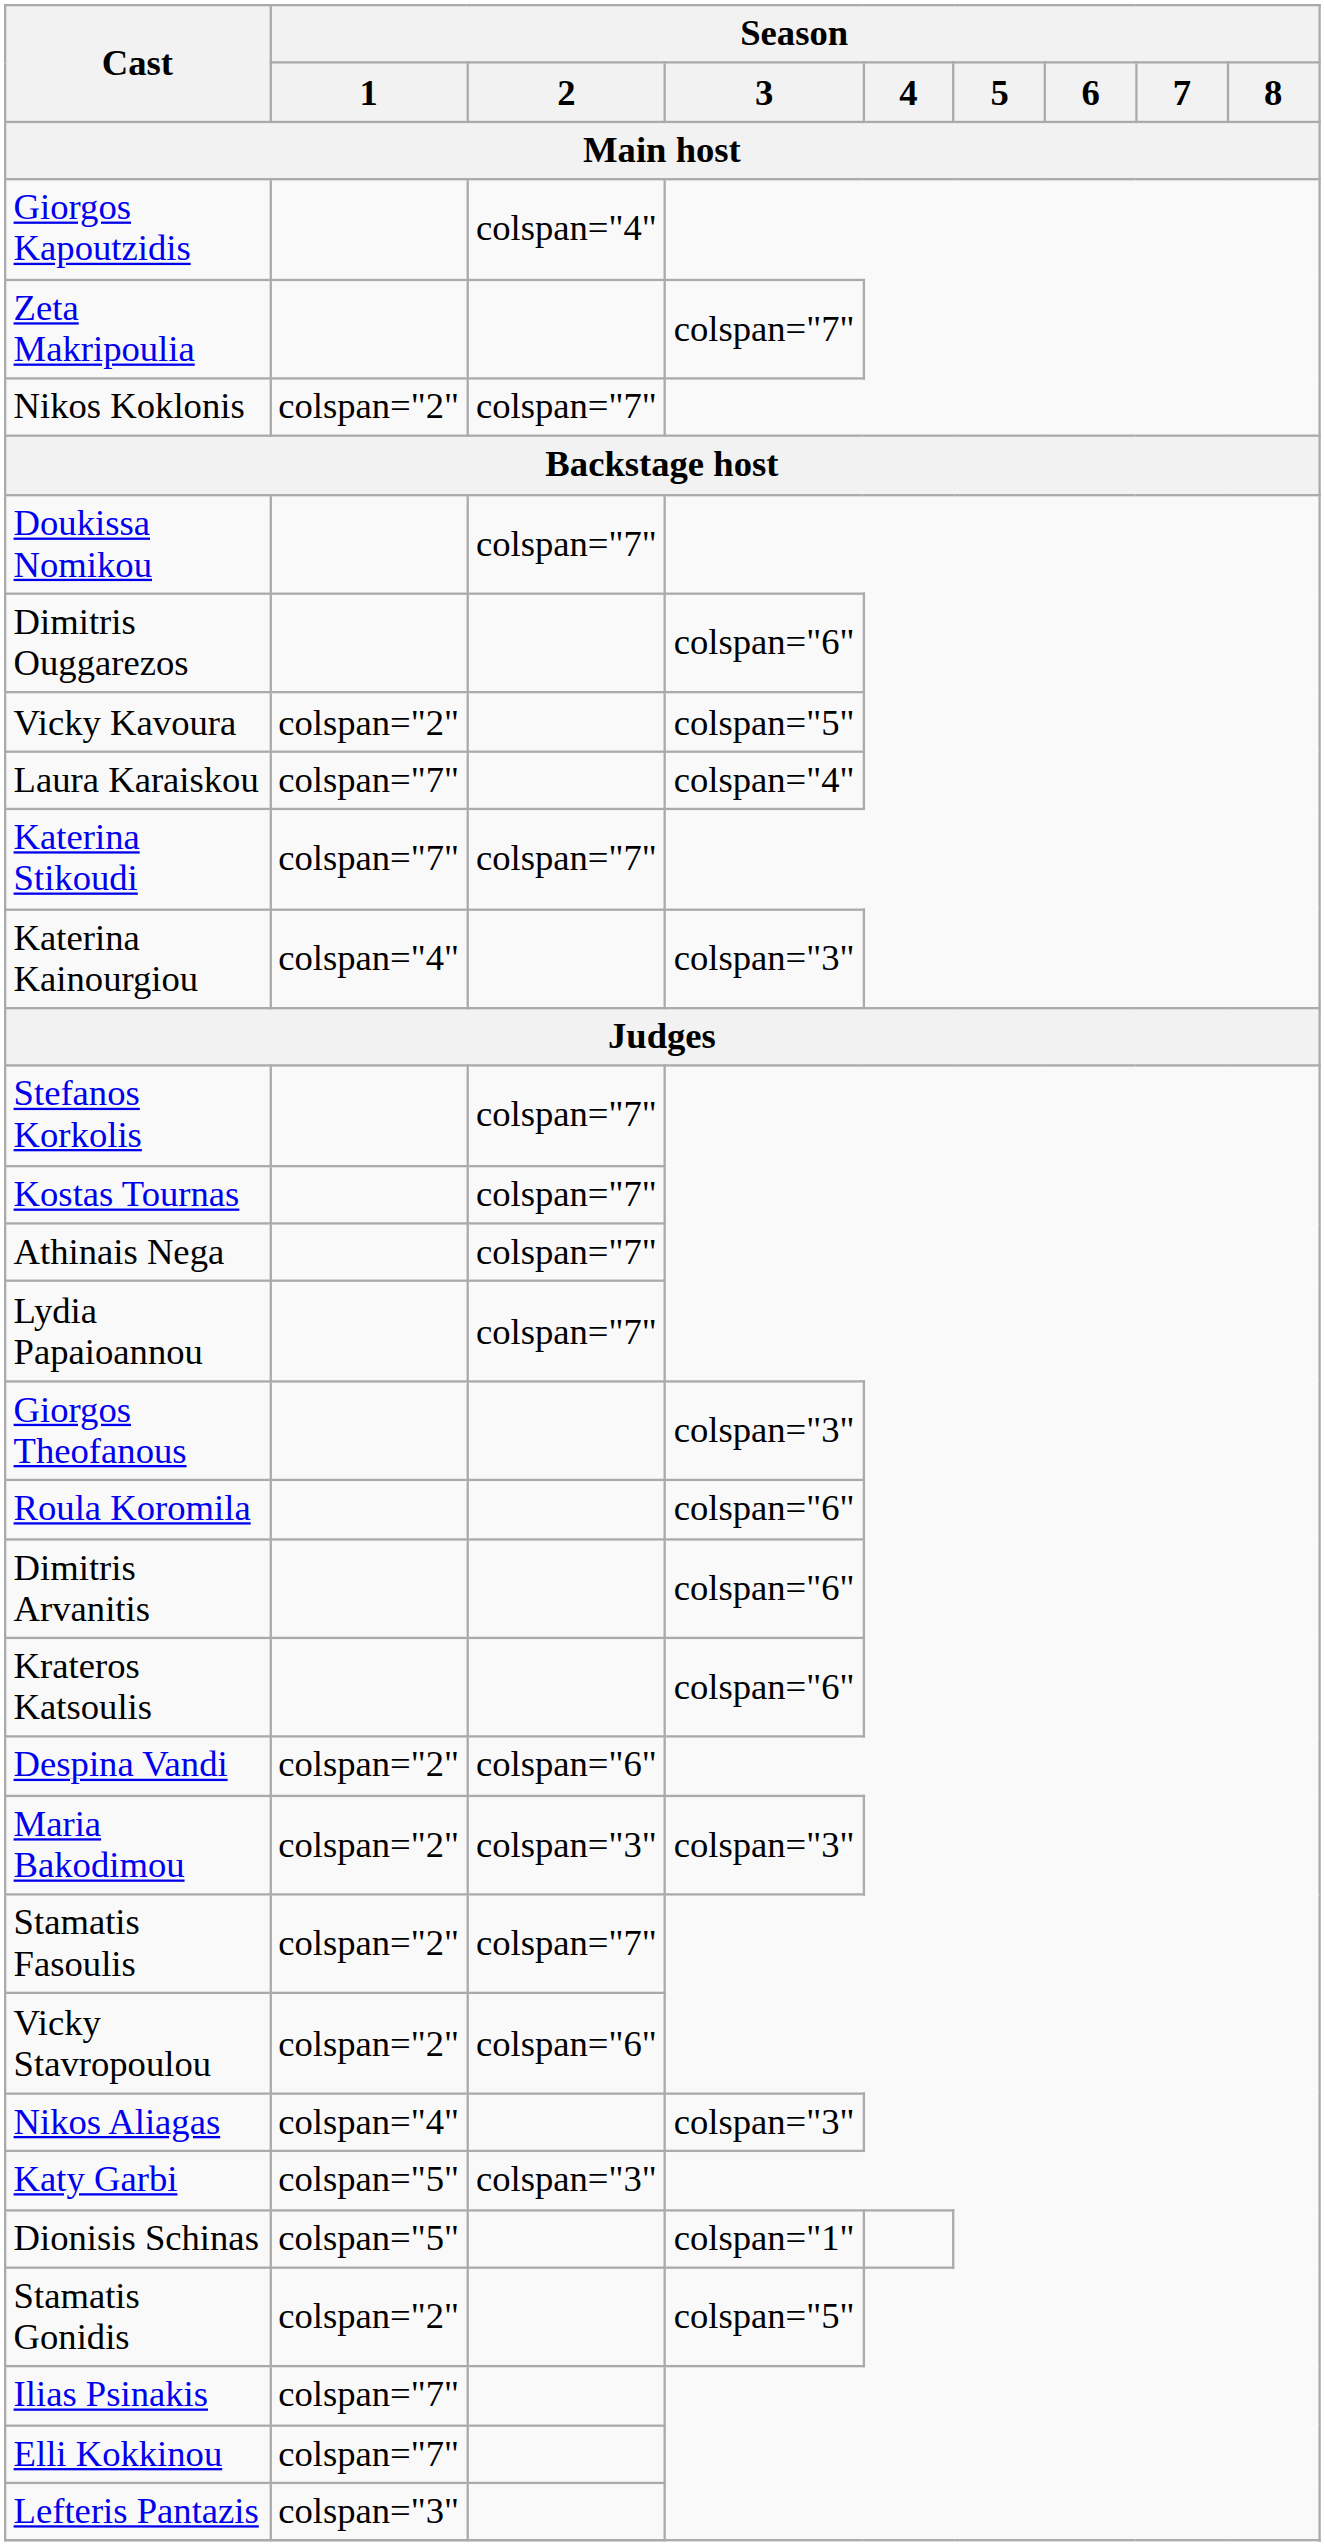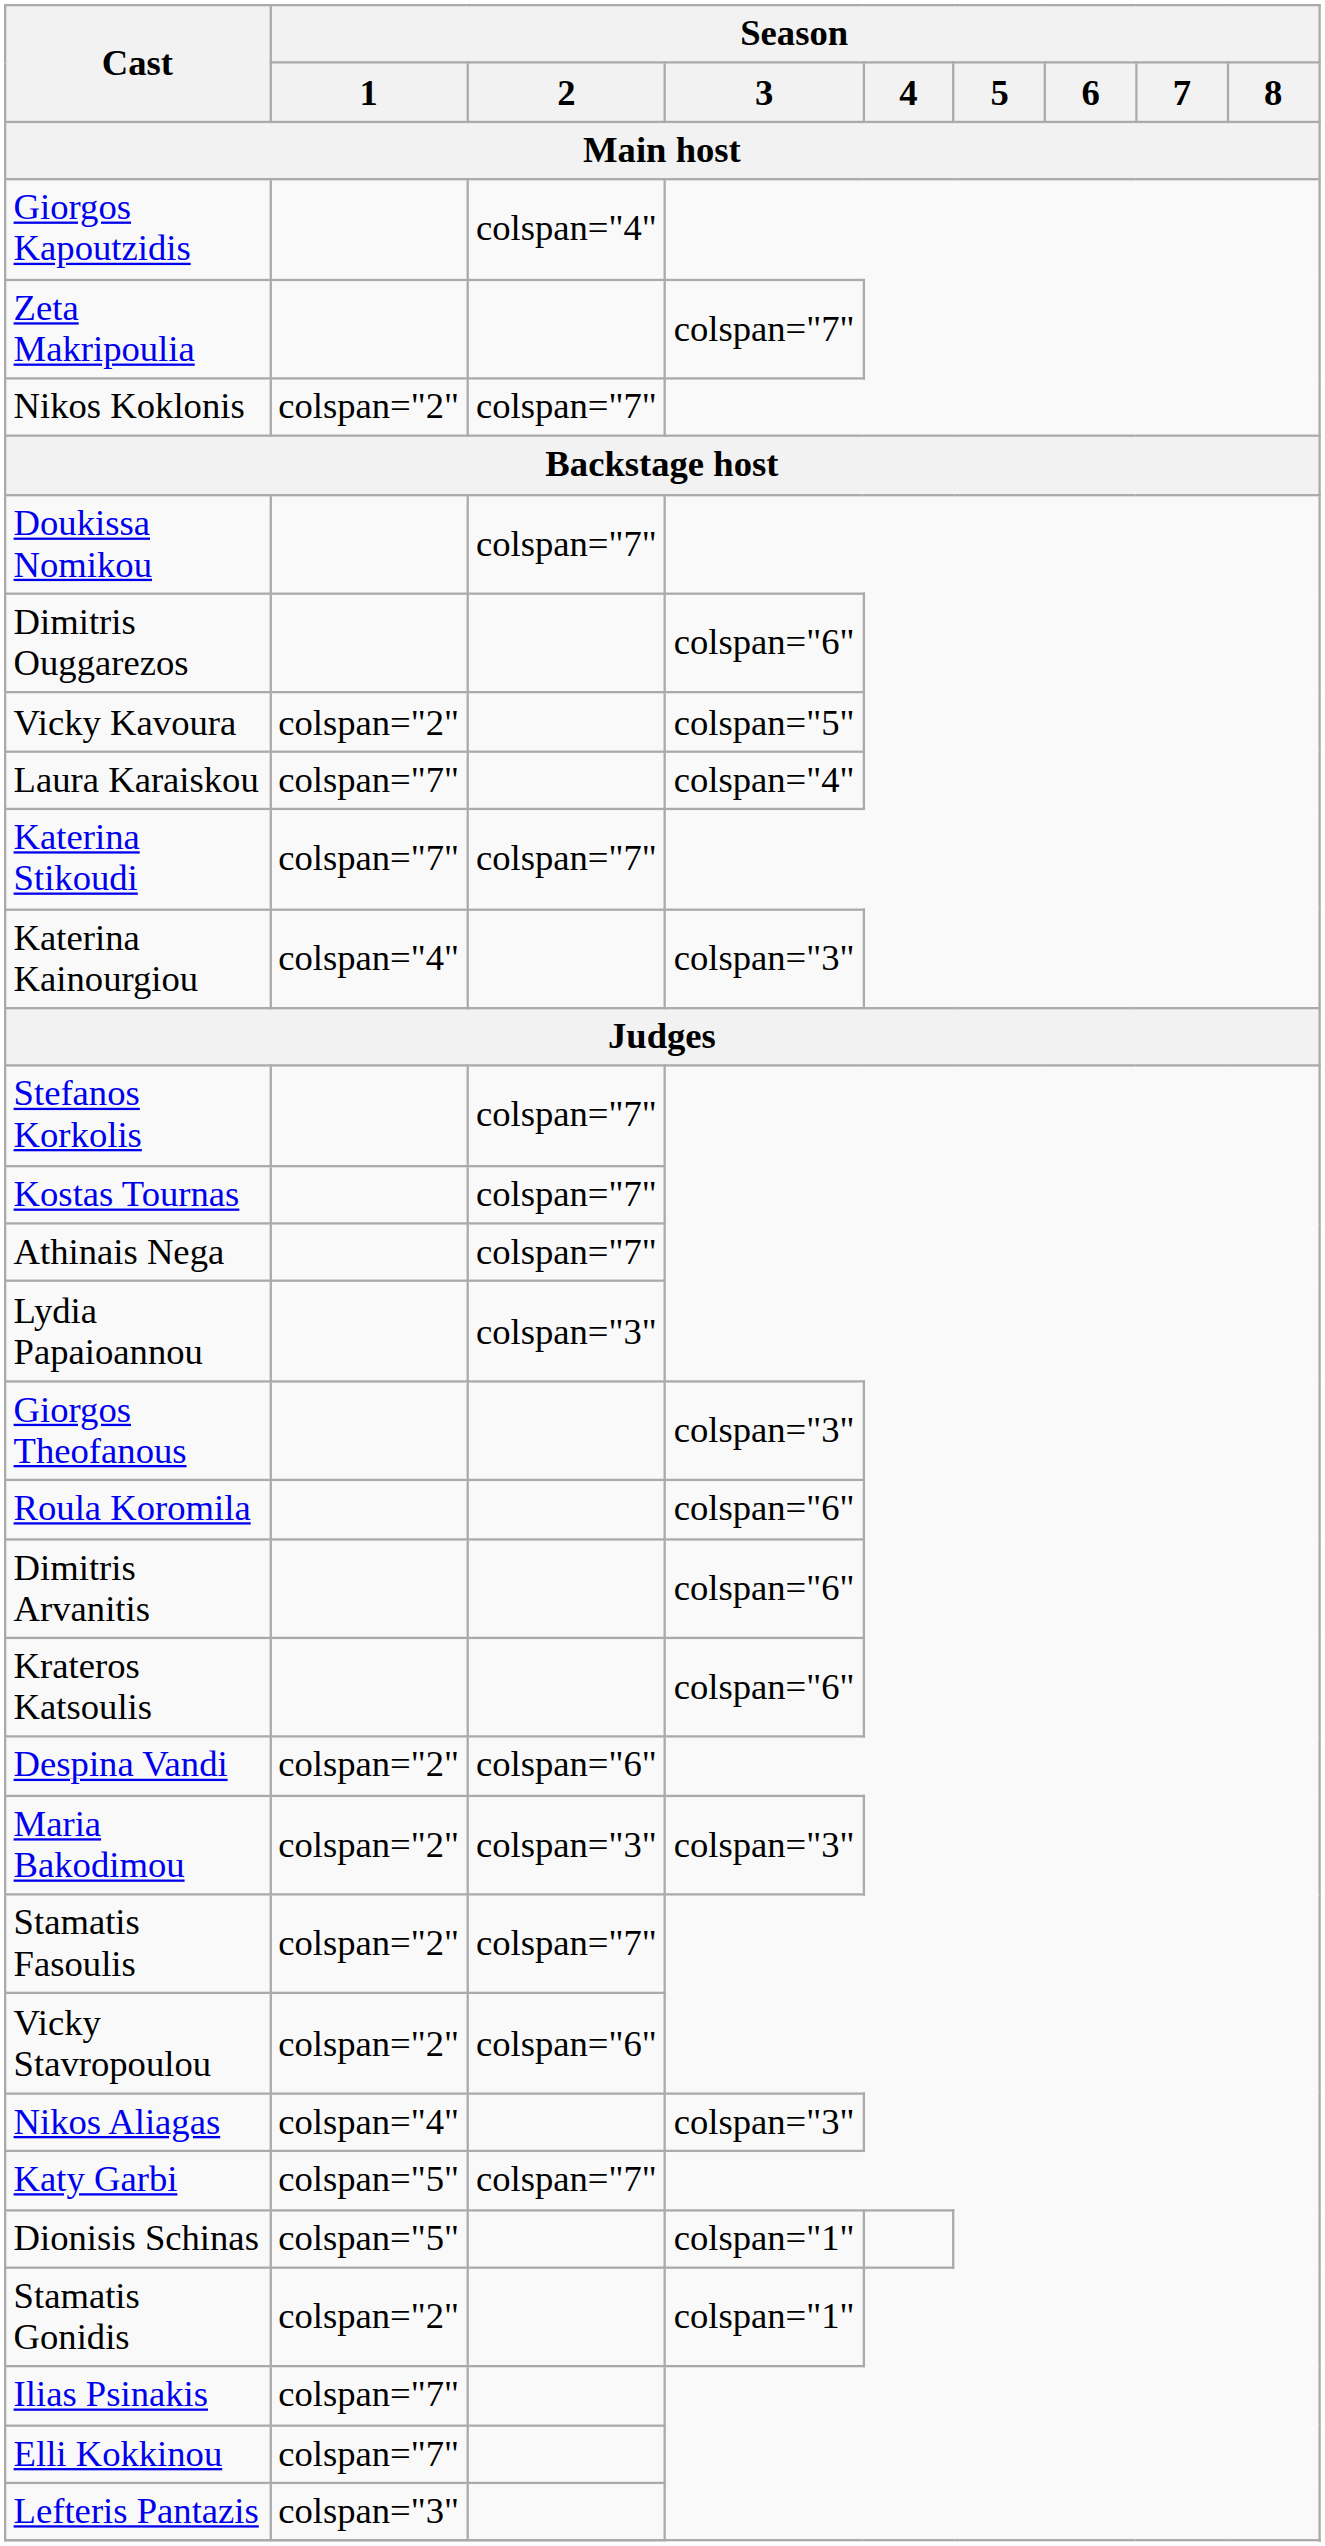(566, 1330) colspan="7" -> (566, 1330) colspan="3"
(566, 2179) colspan="3" -> (566, 2179) colspan="7"
(764, 2316) colspan="5" -> (764, 2316) colspan="1"
